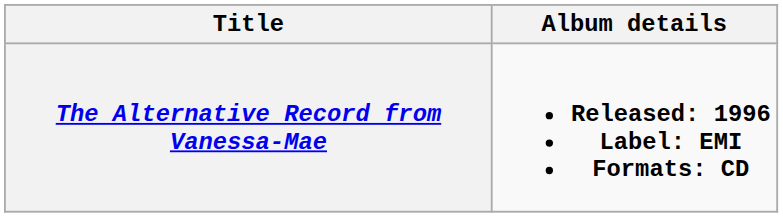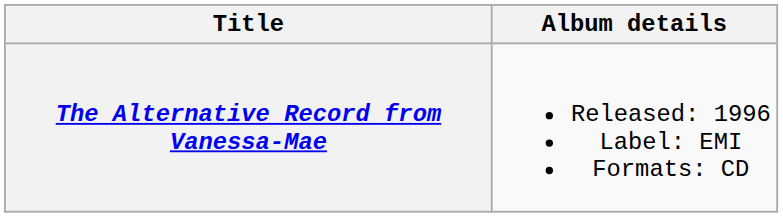(634, 142) bold -> (634, 142) normal
